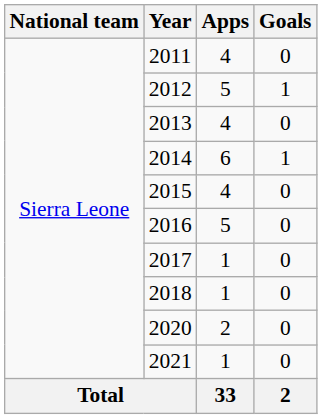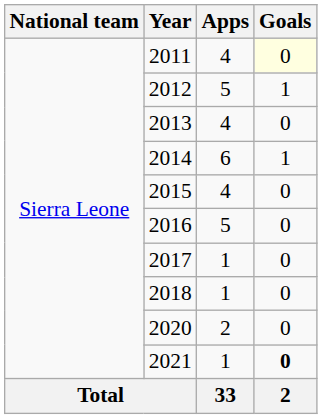(285, 55) no background -> (285, 55) lightyellow background
(285, 361) normal -> (285, 361) bold
